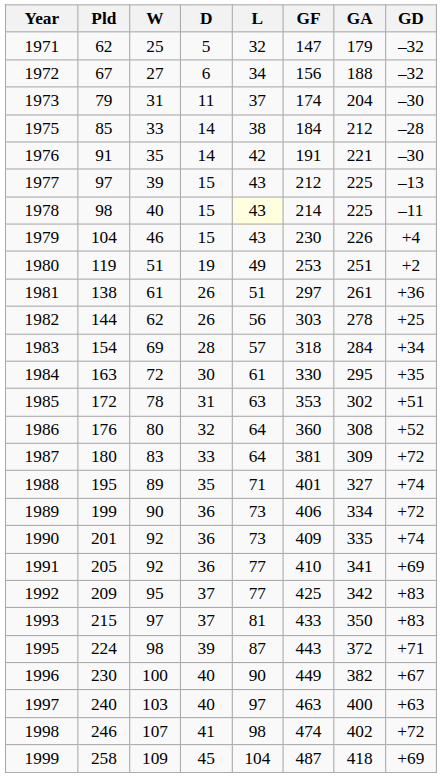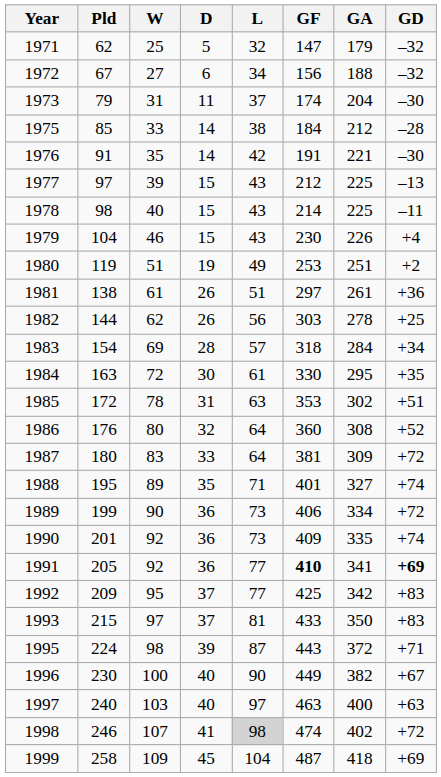(257, 210) lightyellow background -> (257, 210) no background
(309, 566) normal -> (309, 566) bold
(411, 566) normal -> (411, 566) bold
(257, 731) no background -> (257, 731) lightgrey background
